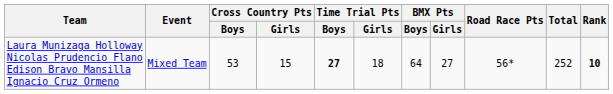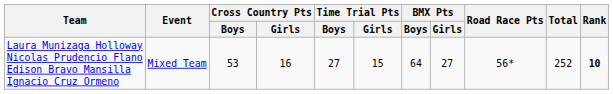(285, 63) 15 -> (285, 63) 16
(334, 63) bold -> (334, 63) normal
(378, 63) 18 -> (378, 63) 15
